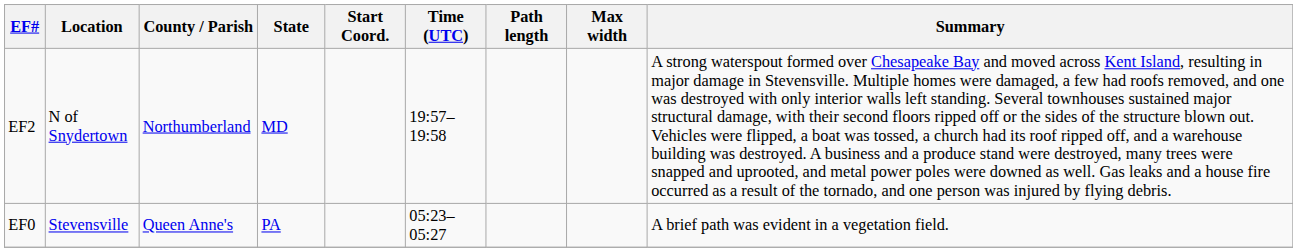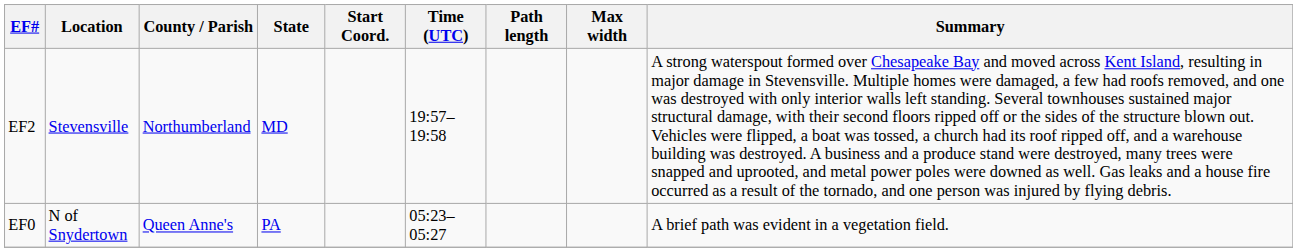(88, 125) N of Snydertown -> (88, 125) Stevensville
(88, 225) Stevensville -> (88, 225) N of Snydertown
